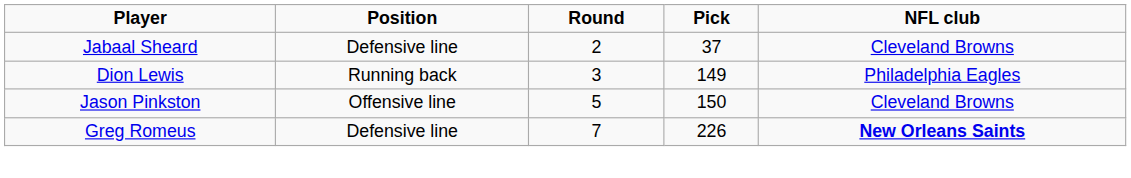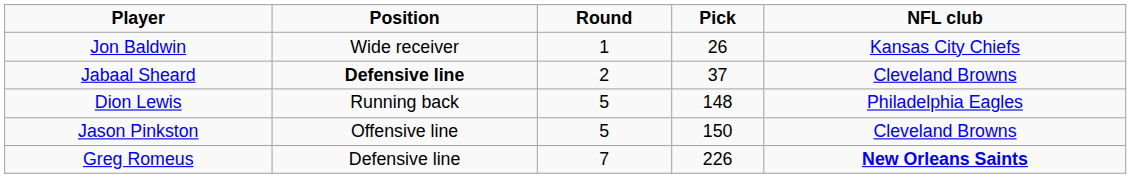+ row: (138, 46)
(402, 46) normal -> (405, 74) bold
(596, 74) 3 -> (604, 103) 5
(712, 74) 149 -> (718, 103) 148
